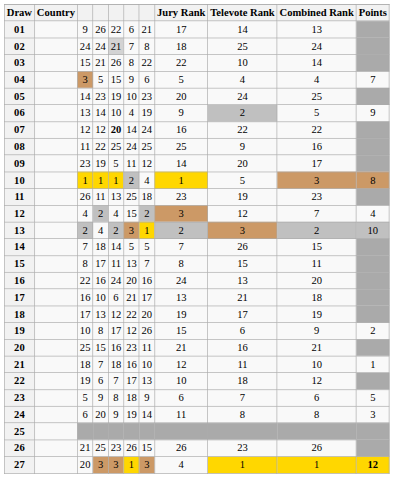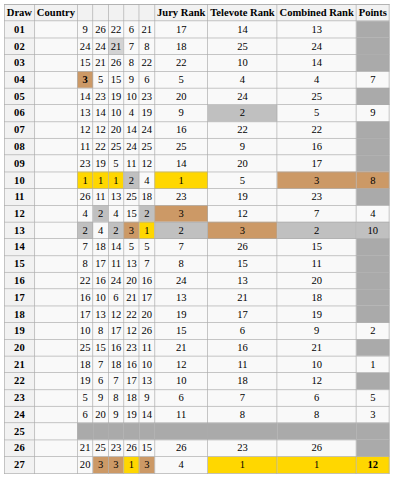(85, 79) normal -> (85, 79) bold
(116, 130) bold -> (116, 130) normal
